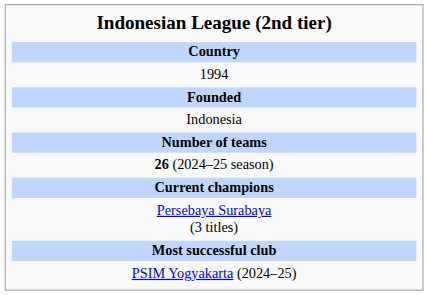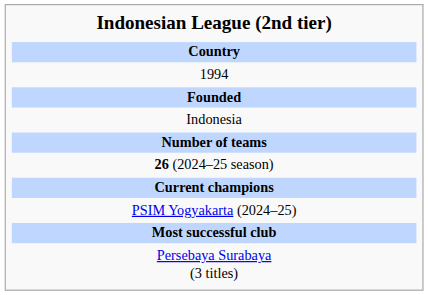(214, 219) Persebaya Surabaya (3 titles) -> (214, 210) PSIM Yogyakarta (2024–25)
(214, 273) PSIM Yogyakarta (2024–25) -> (214, 264) Persebaya Surabaya (3 titles)
